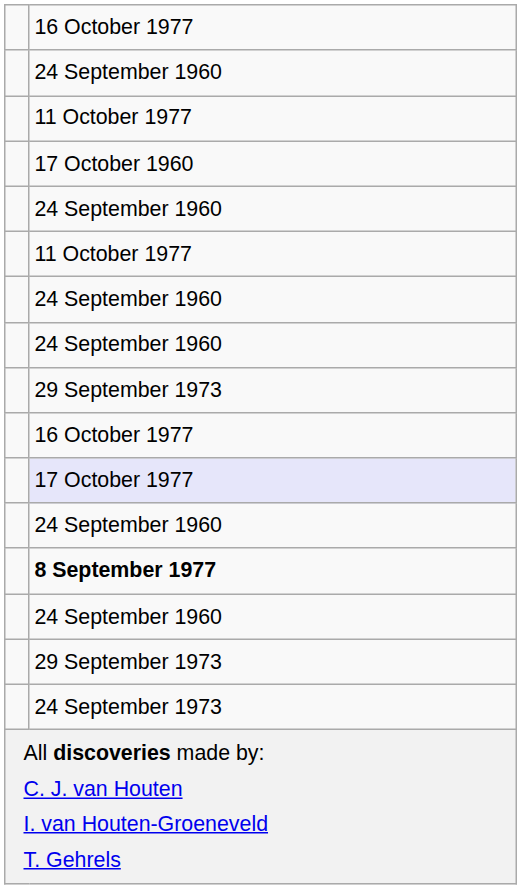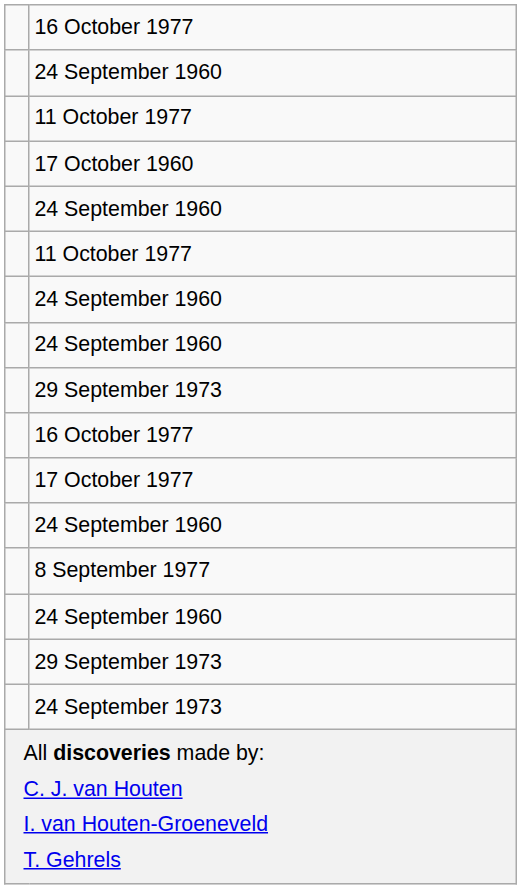(114, 479) lavender background -> (114, 479) no background
(125, 570) bold -> (122, 570) normal
